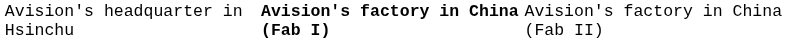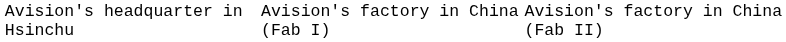(390, 21) bold -> (390, 21) normal
